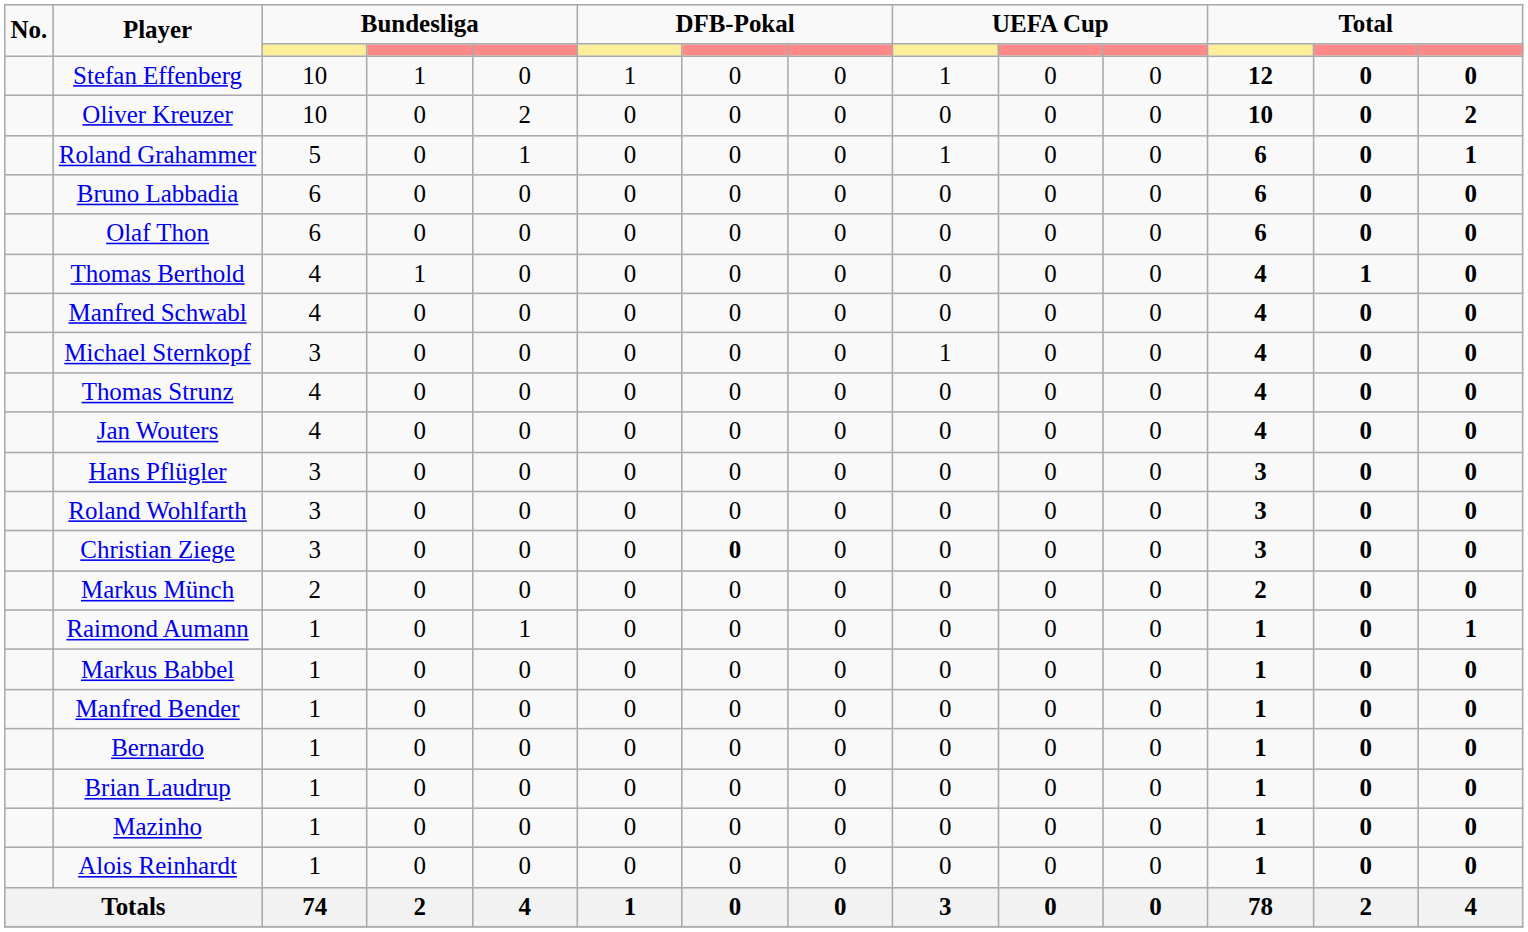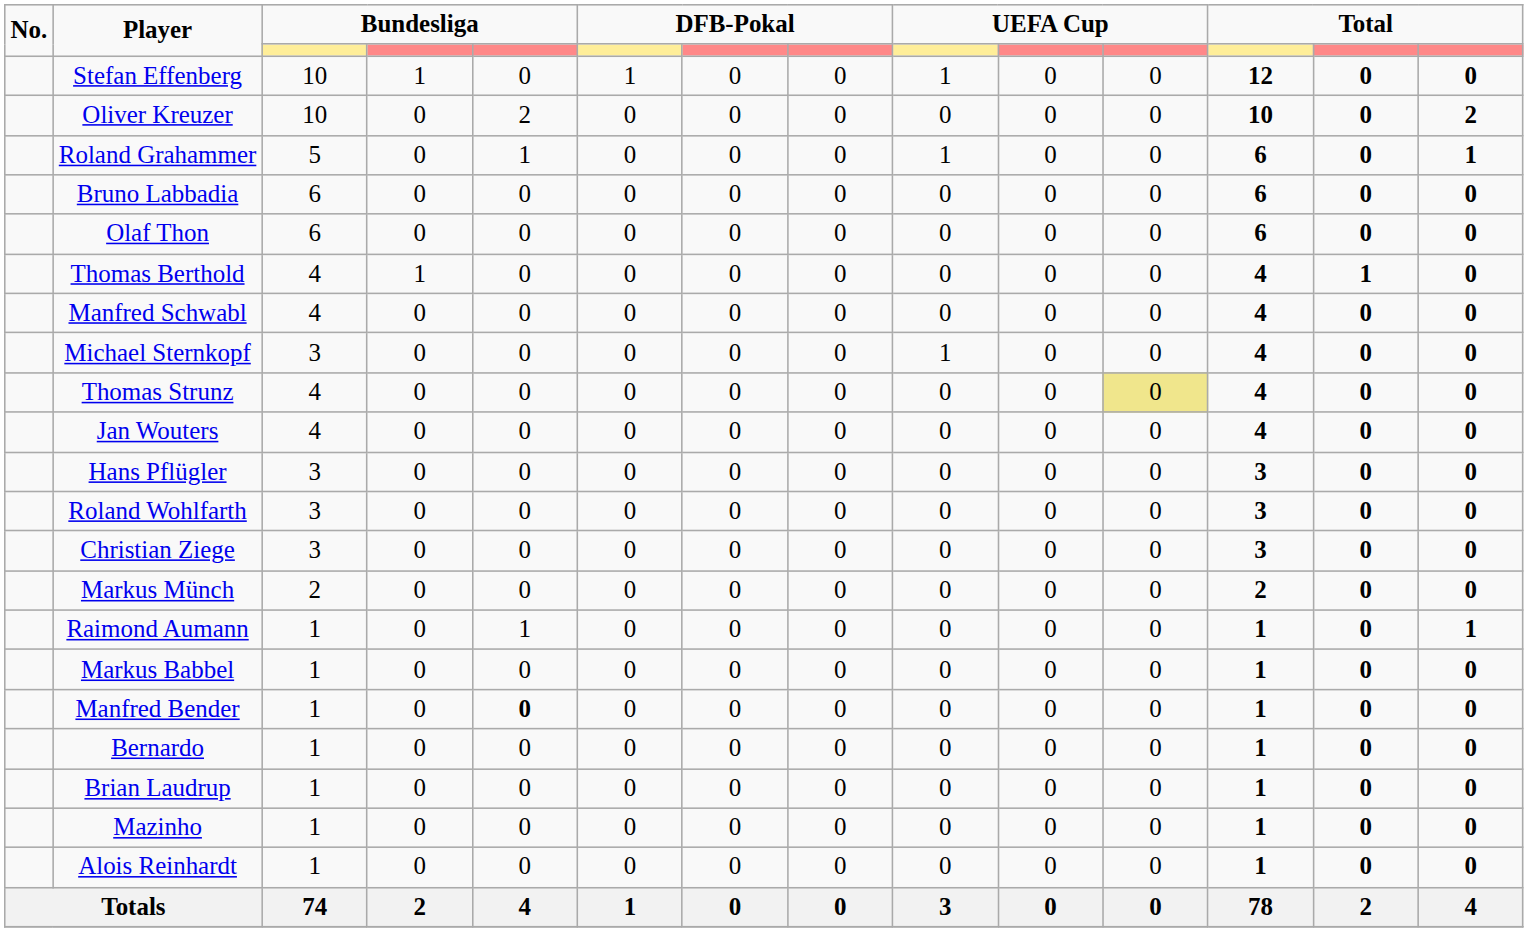(1155, 392) no background -> (1155, 392) khaki background
(735, 550) bold -> (735, 550) normal
(525, 708) normal -> (525, 708) bold
